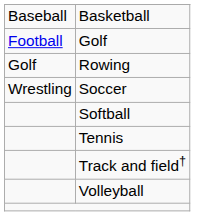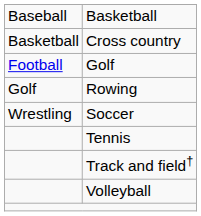+ row: (133, 41)
- row: (104, 114)
